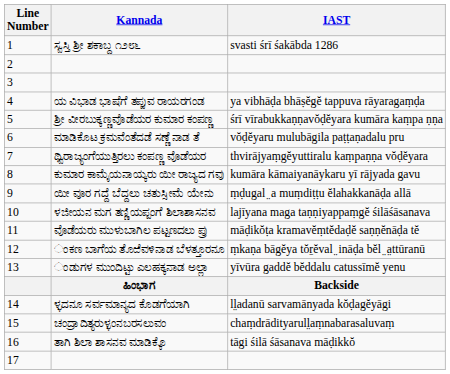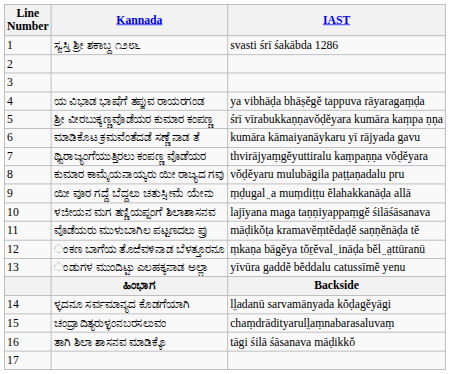(317, 138) vŏḍĕyaru mulubāgila paṭṭaṇadalu pru -> (325, 138) kumāra kāmaiyanāykaru yī rājyada gavu
(325, 175) kumāra kāmaiyanāykaru yī rājyada gavu -> (317, 175) vŏḍĕyaru mulubāgila paṭṭaṇadalu pru
